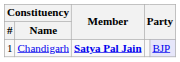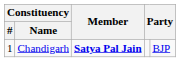(161, 48) lavender background -> (161, 48) no background
